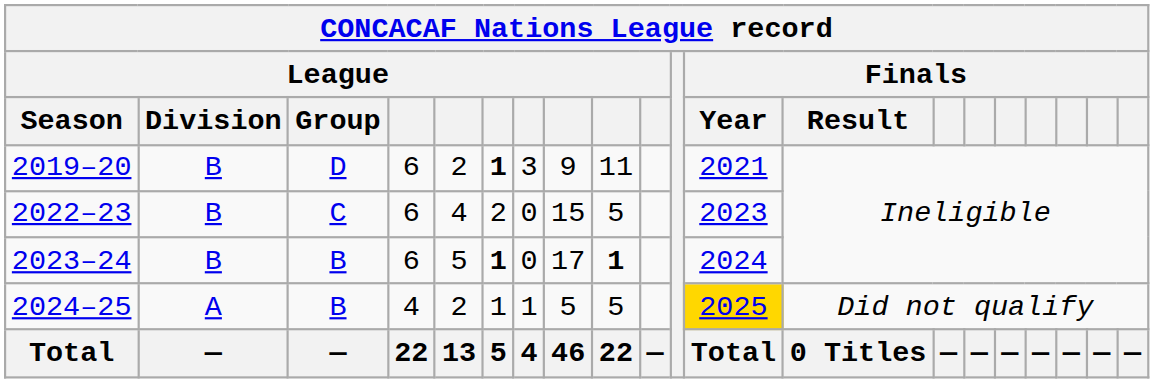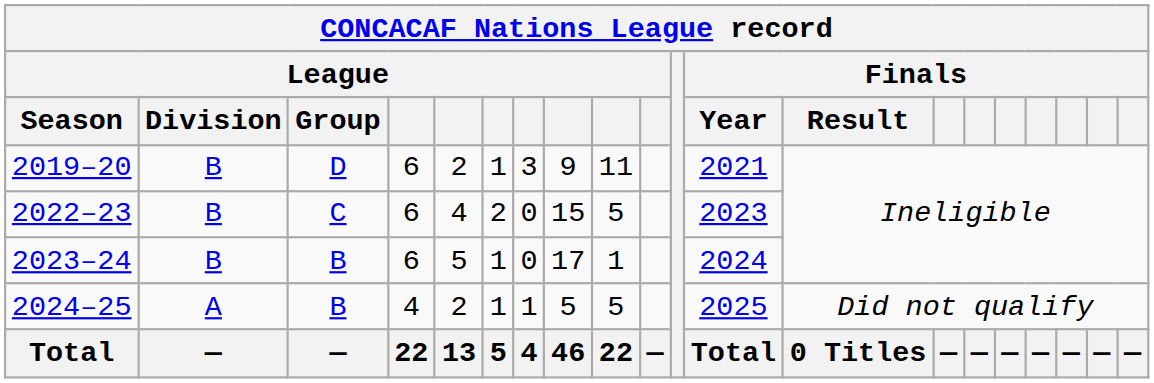(498, 167) bold -> (498, 167) normal
(498, 260) bold -> (498, 260) normal
(616, 260) bold -> (616, 260) normal
(733, 307) gold background -> (733, 307) no background
